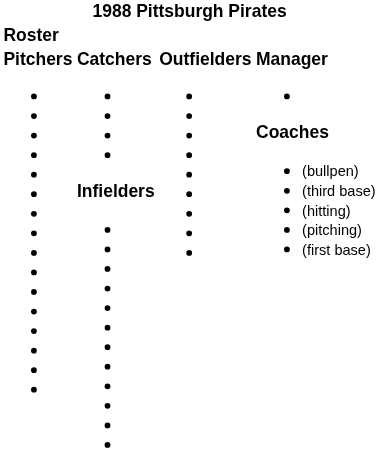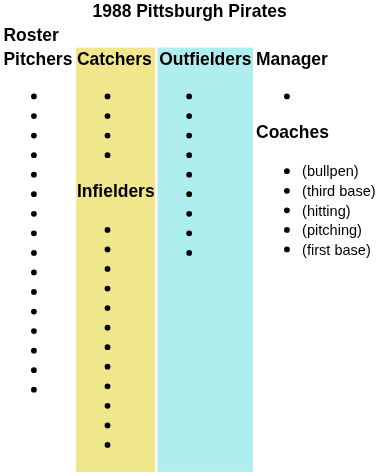(116, 251) no background -> (116, 251) khaki background
(205, 155) no background -> (205, 155) paleturquoise background
